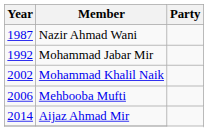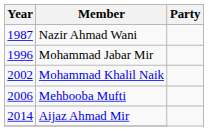(20, 55) 1992 -> (20, 55) 1996
